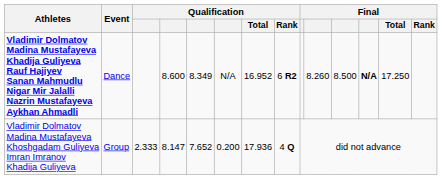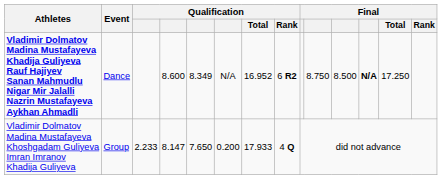(318, 76) 8.260 -> (318, 76) 8.750
(146, 147) 2.333 -> (146, 147) 2.233
(201, 147) 7.652 -> (201, 147) 7.650
(258, 147) 17.936 -> (258, 147) 17.933
